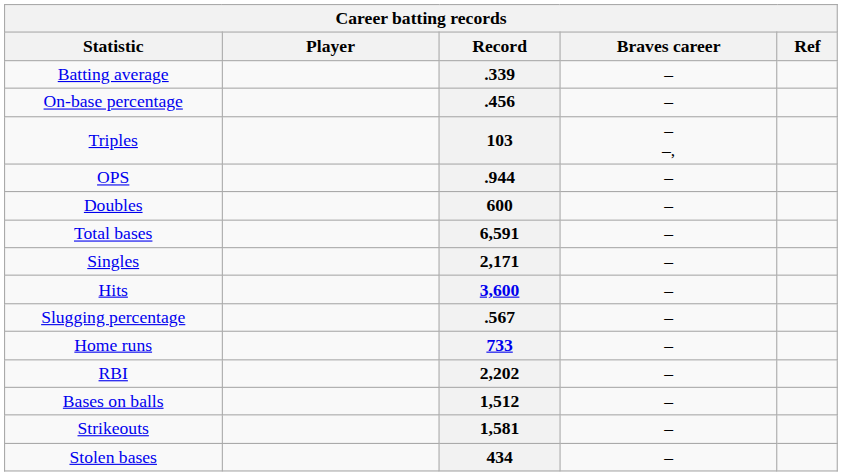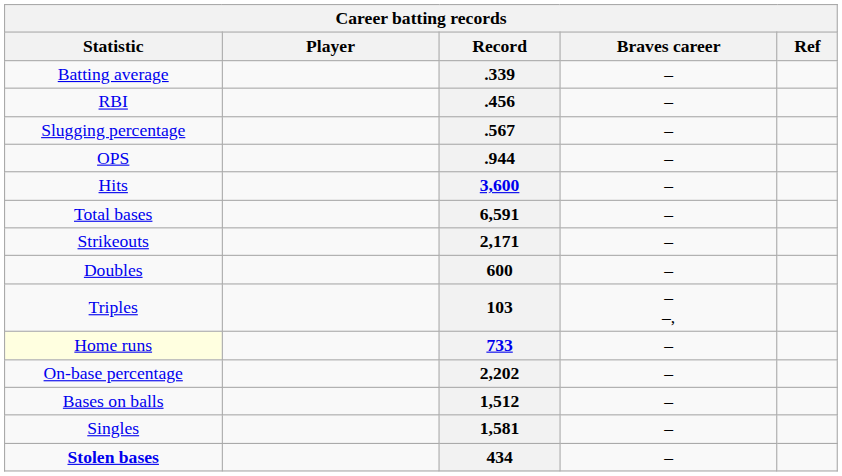(113, 102) On-base percentage -> (113, 102) RBI
rows swapped: (500, 317) <-> (500, 140)
rows swapped: (500, 289) <-> (500, 205)
(113, 261) Singles -> (113, 241) Strikeouts
(113, 345) no background -> (113, 345) lightyellow background
(113, 373) RBI -> (113, 373) On-base percentage
(113, 429) Strikeouts -> (113, 429) Singles
(113, 456) normal -> (113, 456) bold
